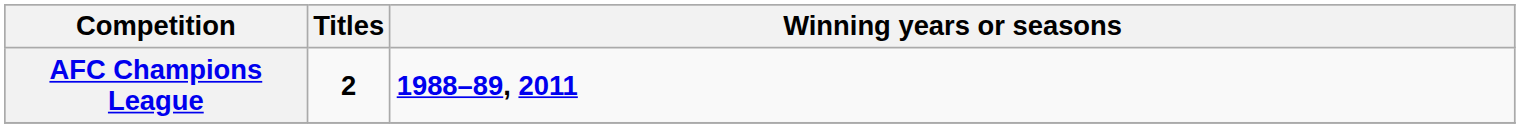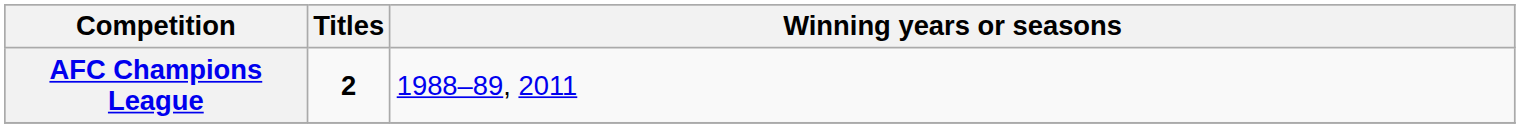(487, 84) bold -> (487, 84) normal
